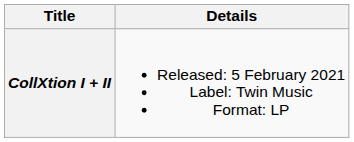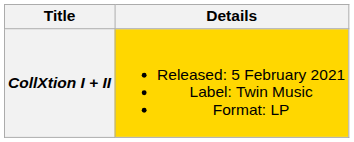(232, 92) no background -> (232, 92) gold background
